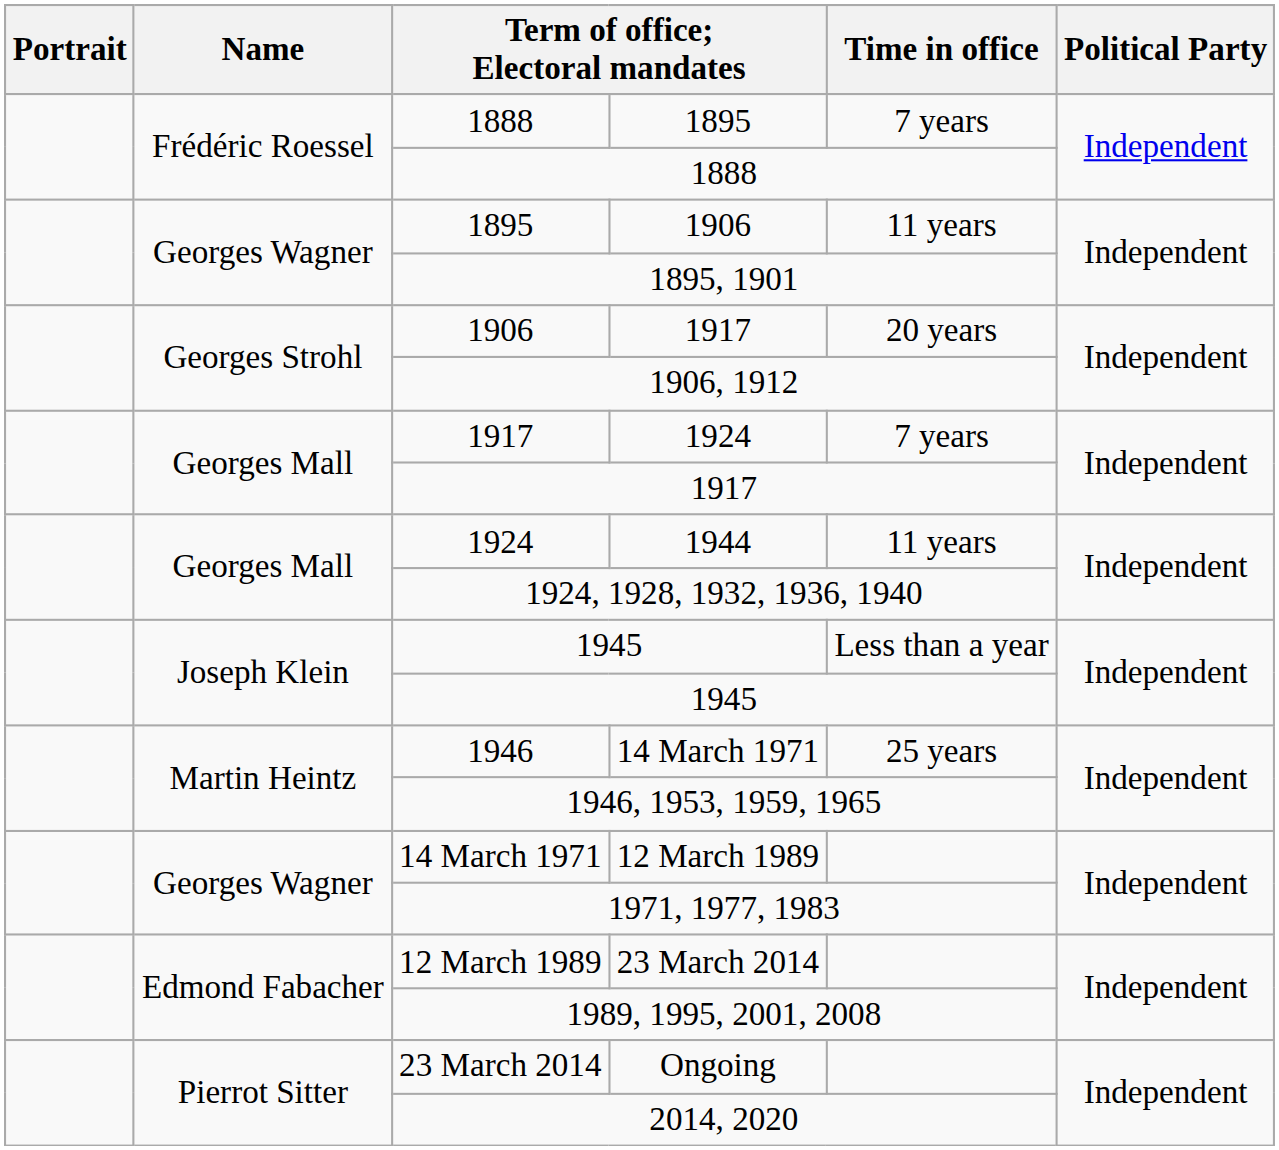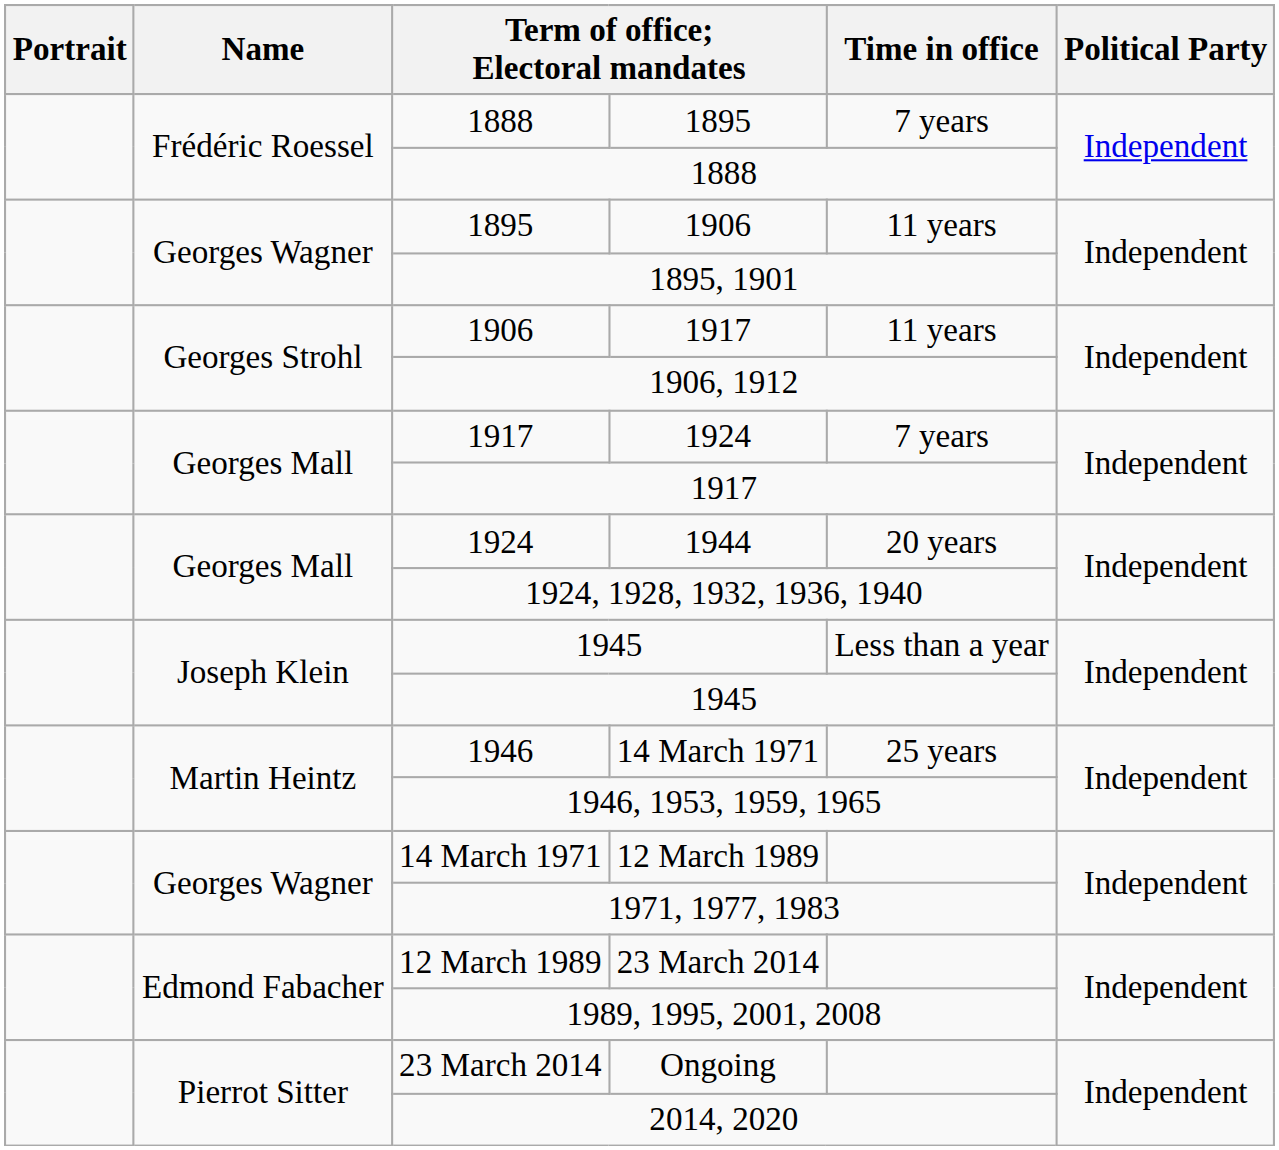(942, 330) 20 years -> (942, 330) 11 years
(942, 540) 11 years -> (942, 540) 20 years
